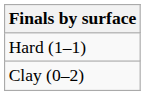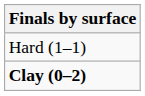(46, 75) normal -> (47, 75) bold
